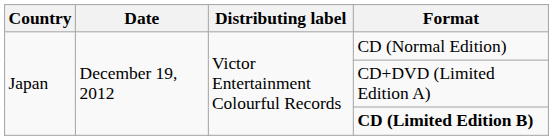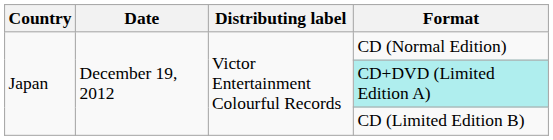(426, 83) no background -> (426, 83) paleturquoise background
(445, 120) bold -> (441, 120) normal
